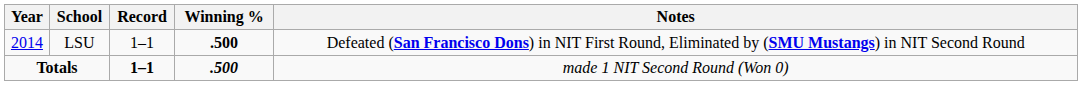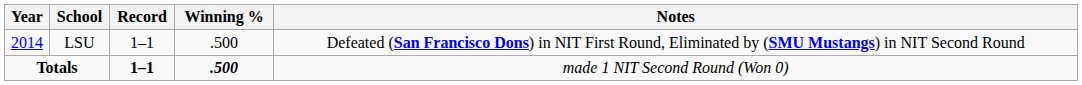(224, 42) bold -> (224, 42) normal
